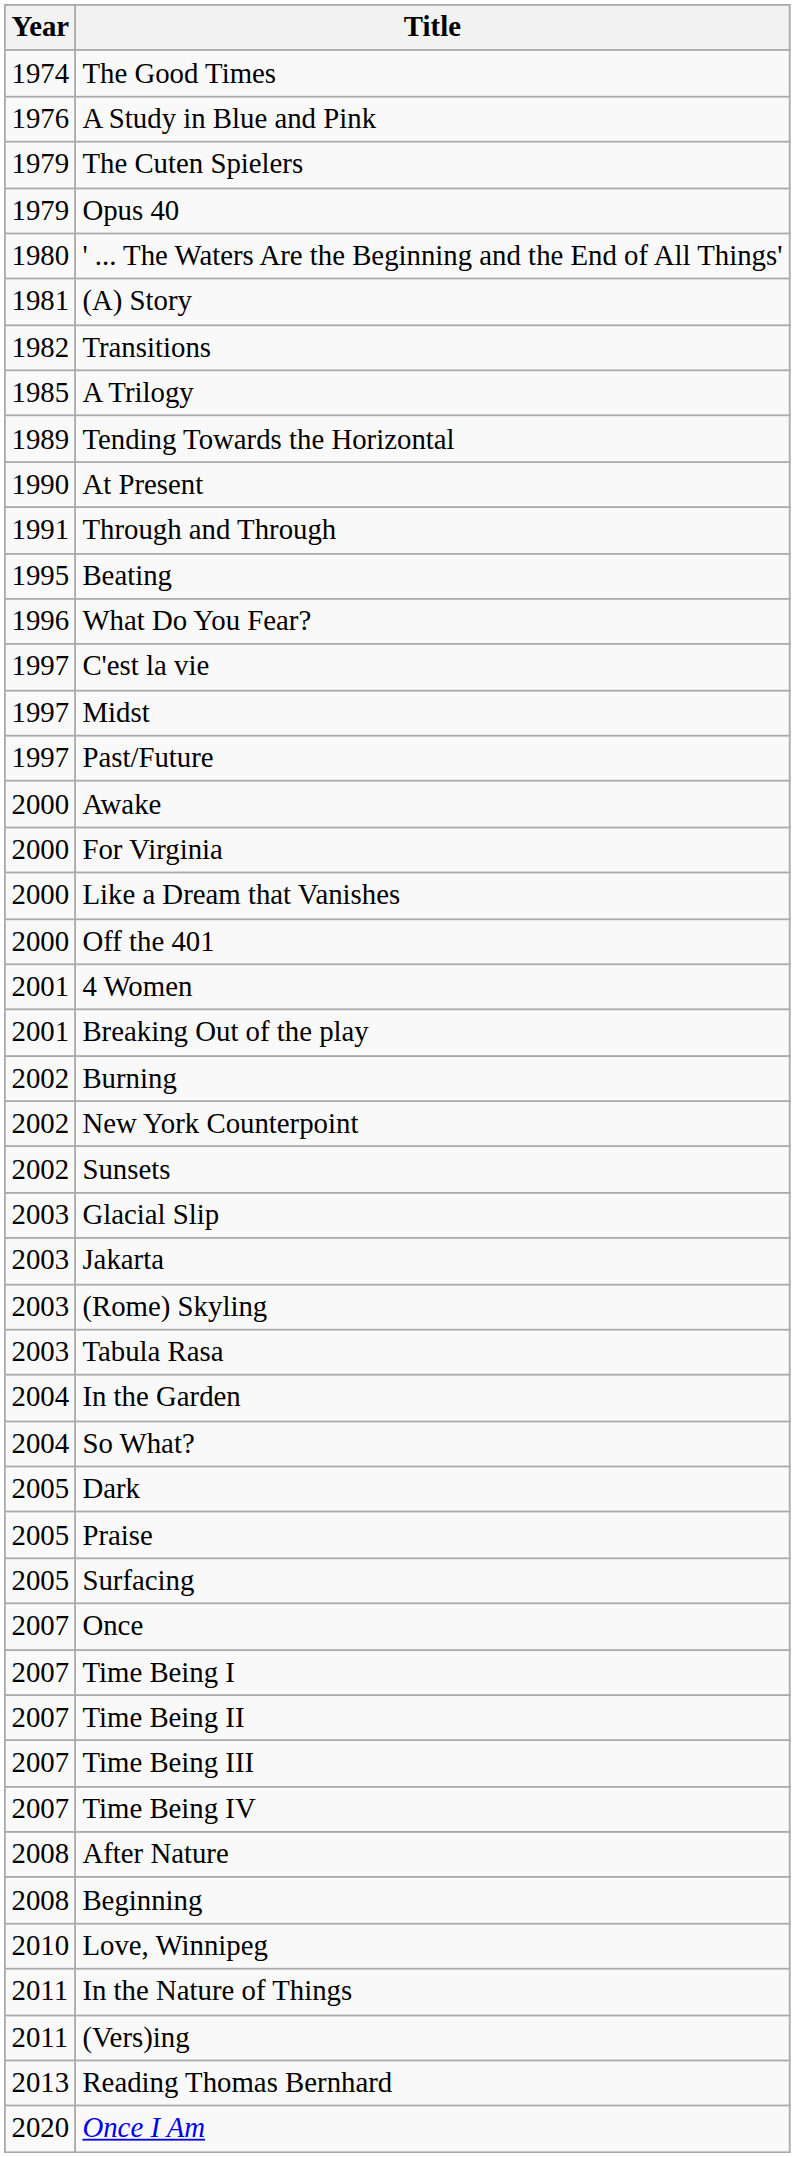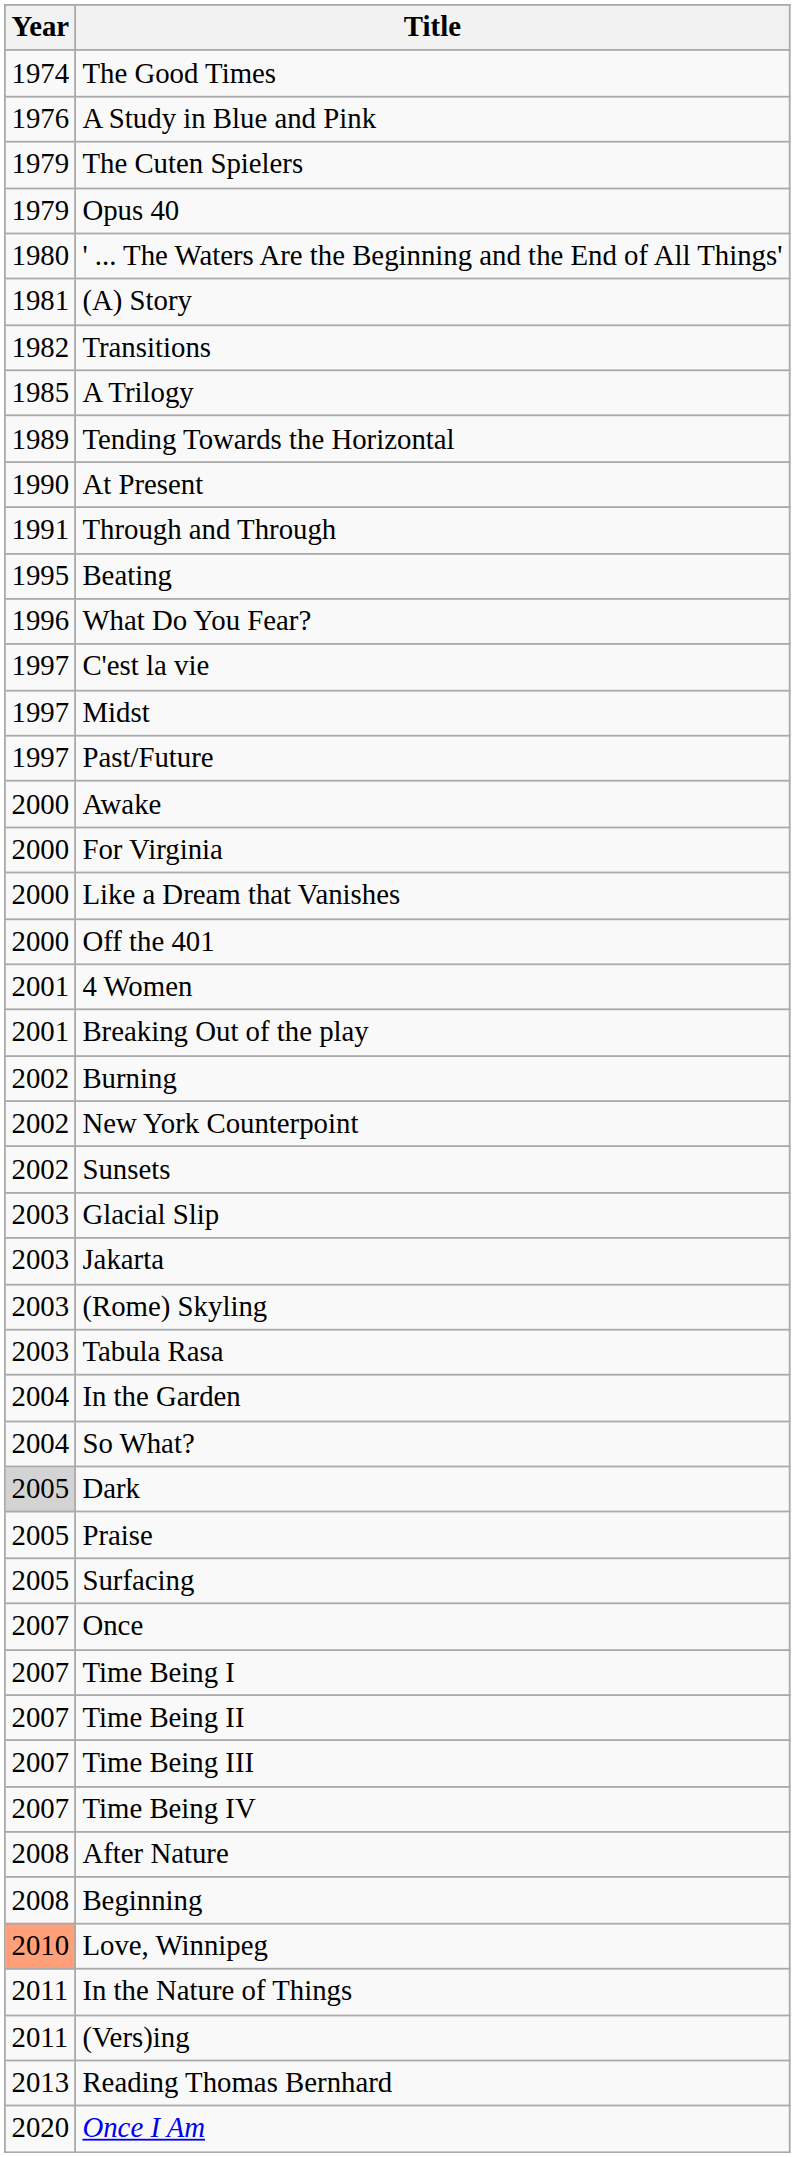(40, 1488) no background -> (40, 1488) lightgrey background
(40, 1945) no background -> (40, 1945) lightsalmon background
